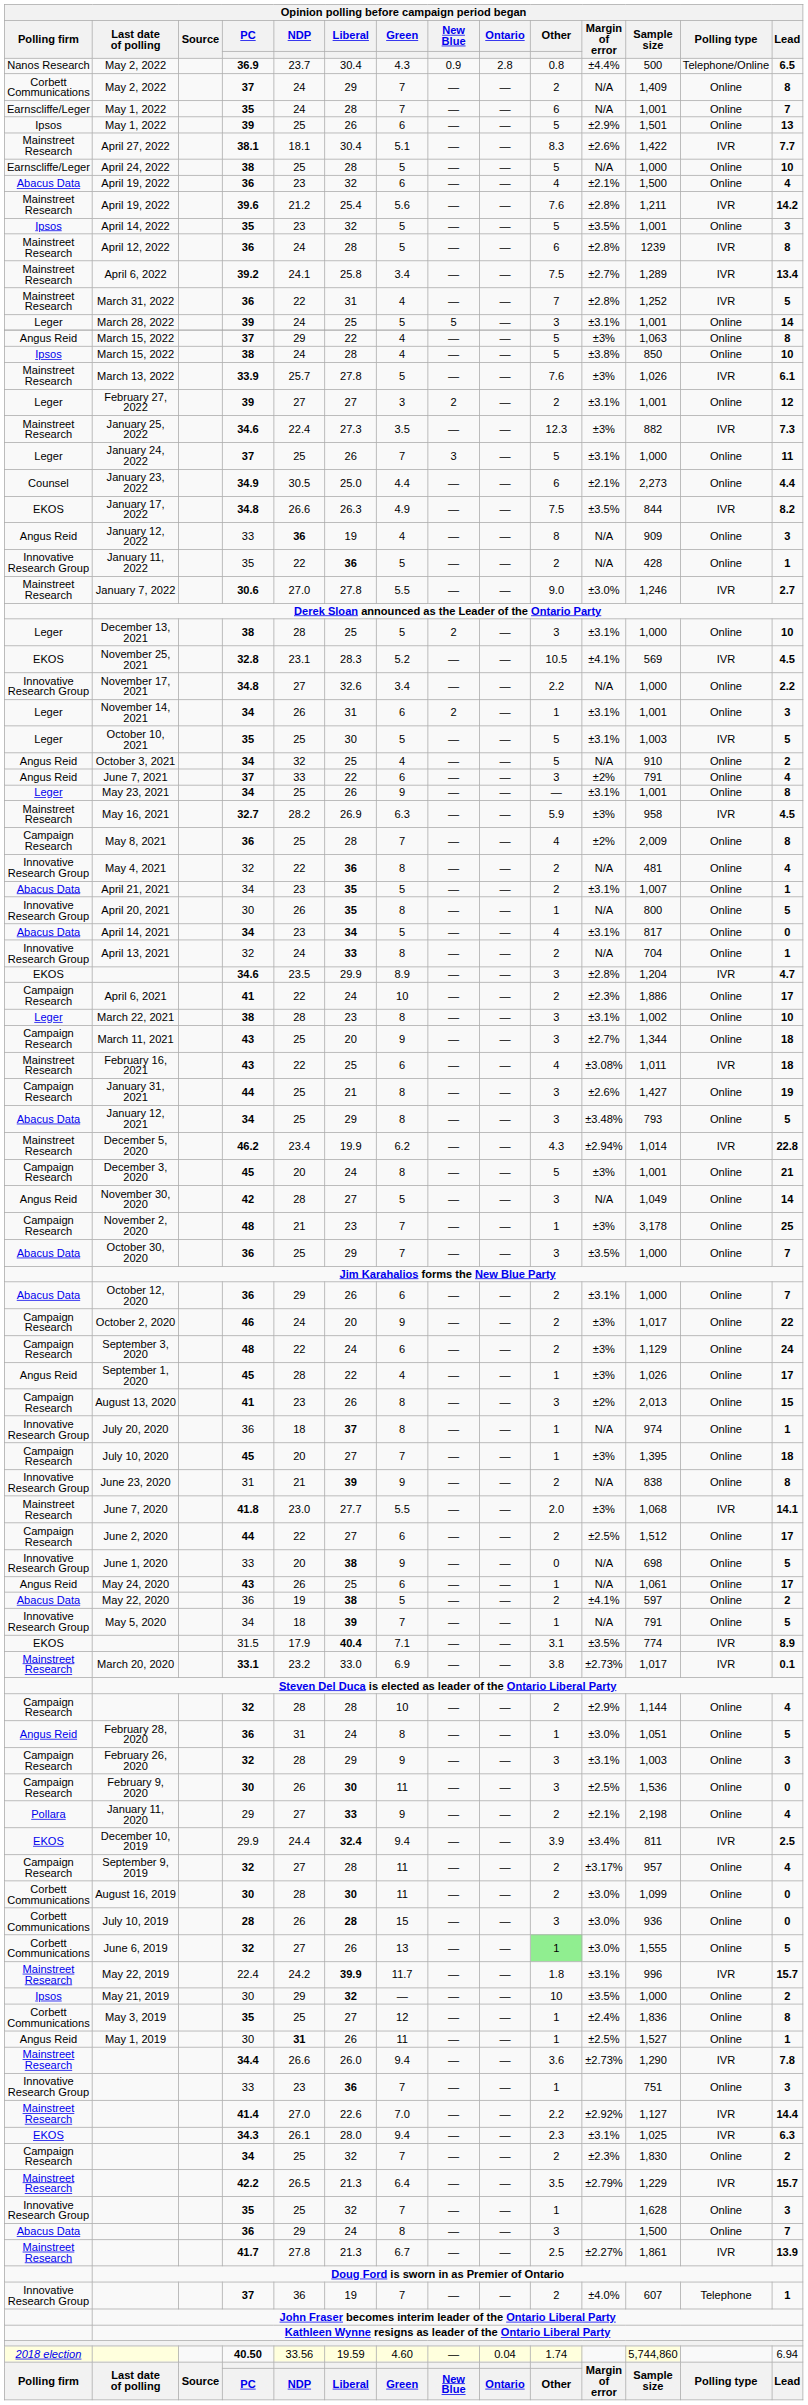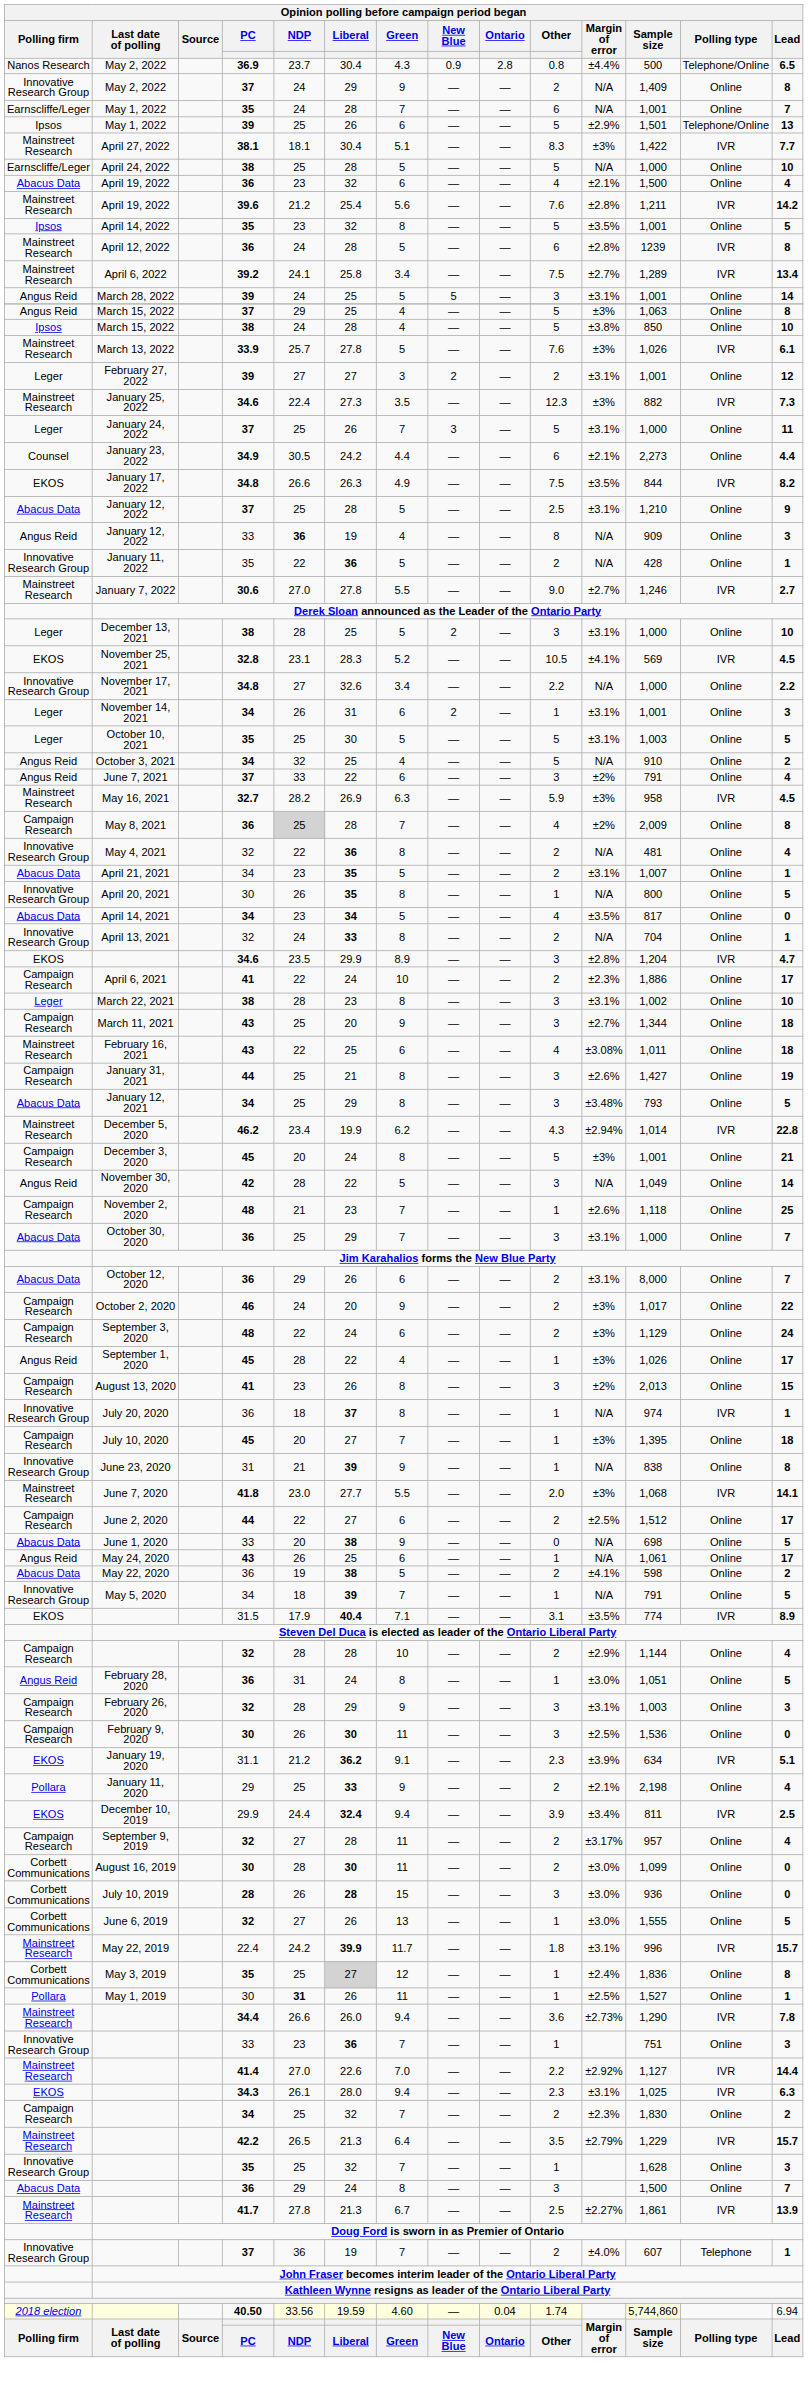(48, 88) Corbett Communications -> (48, 88) Innovative Research Group
(402, 88) 7 -> (402, 88) 9
(726, 125) Online -> (726, 125) Telephone/Online
(604, 146) ±2.6% -> (604, 146) ±3%
(402, 226) 5 -> (402, 226) 8
(787, 226) 3 -> (787, 226) 5
- row: (136, 301)
(48, 323) Leger -> (48, 296) Angus Reid
(351, 339) 22 -> (351, 312) 25
(351, 483) 25.0 -> (351, 456) 24.2
+ row: (136, 510)
(604, 590) ±3.0% -> (604, 590) ±2.7%
(726, 740) IVR -> (726, 740) Online
- row: (136, 793)
(299, 841) no background -> (299, 825) lightgrey background
(604, 932) ±3.1% -> (604, 916) ±3.5%
(726, 1066) IVR -> (726, 1050) Online
(351, 1200) 27 -> (351, 1184) 22
(604, 1226) ±3% -> (604, 1210) ±2.6%
(653, 1226) 3,178 -> (653, 1210) 1,118
(604, 1253) ±3.5% -> (604, 1237) ±3.1%
(653, 1296) 1,000 -> (653, 1280) 8,000
(726, 1430) Online -> (726, 1414) IVR
(556, 1483) 2 -> (556, 1467) 1
(48, 1563) Innovative Research Group -> (48, 1542) Abacus Data
(653, 1601) 597 -> (653, 1574) 598
- row: (136, 1665)
+ row: (136, 1761)
(299, 1815) 27 -> (299, 1788) 25
(556, 1948) lightgreen background -> (556, 1922) no background
- row: (136, 1996)
(351, 2018) no background -> (351, 1975) lightgrey background
(48, 2039) Angus Reid -> (48, 1996) Pollara
